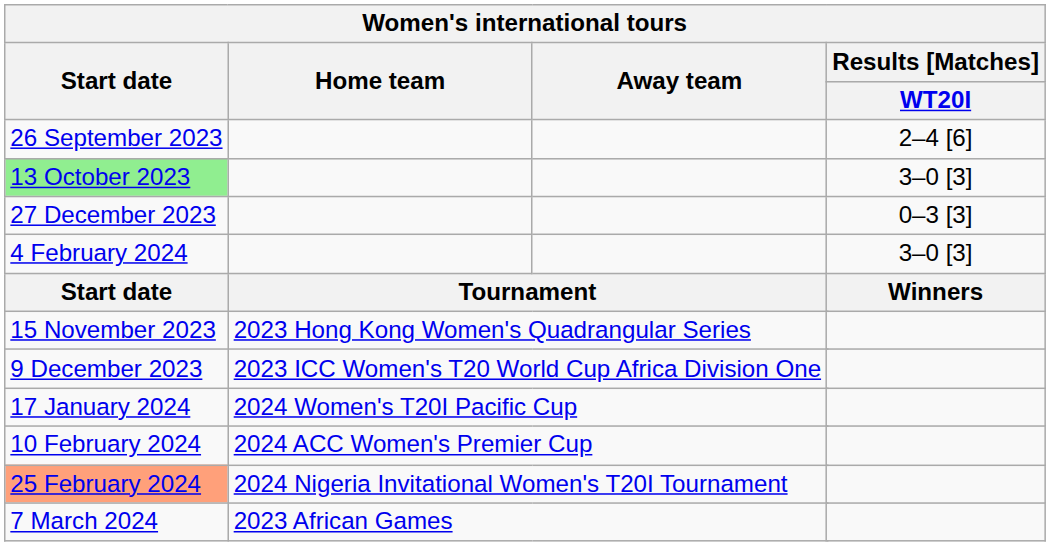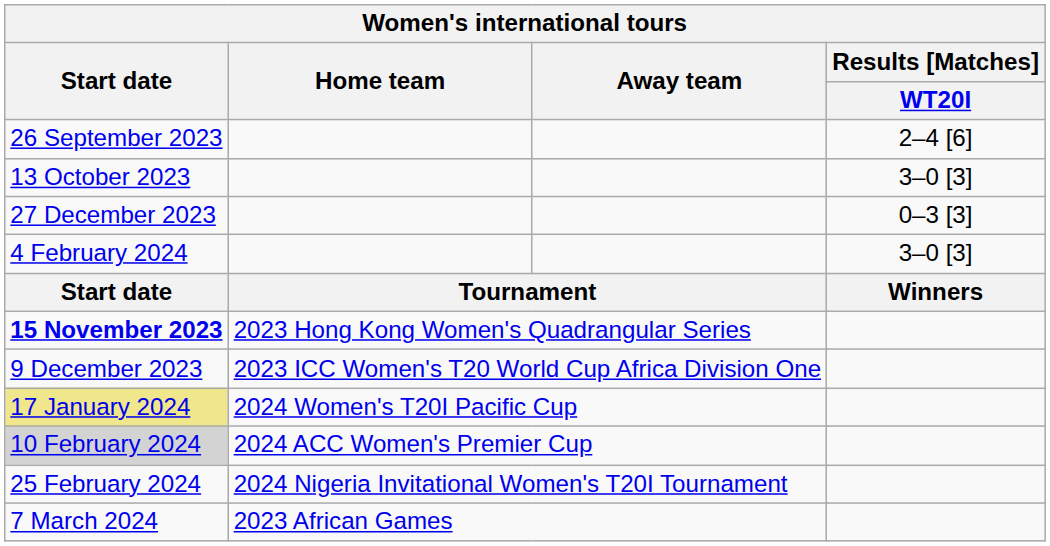(100, 176) lightgreen background -> (100, 176) no background
(113, 330) normal -> (116, 330) bold
(100, 406) no background -> (100, 406) khaki background
(106, 445) no background -> (106, 445) lightgrey background
(106, 483) lightsalmon background -> (106, 483) no background
